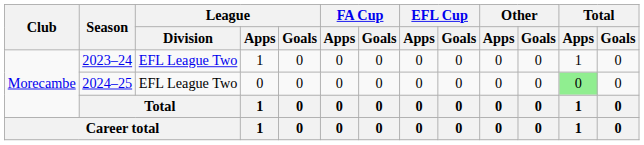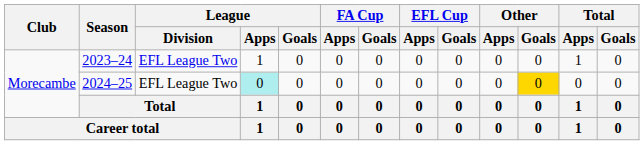(260, 83) no background -> (260, 83) paleturquoise background
(538, 83) no background -> (538, 83) gold background
(578, 83) lightgreen background -> (578, 83) no background
